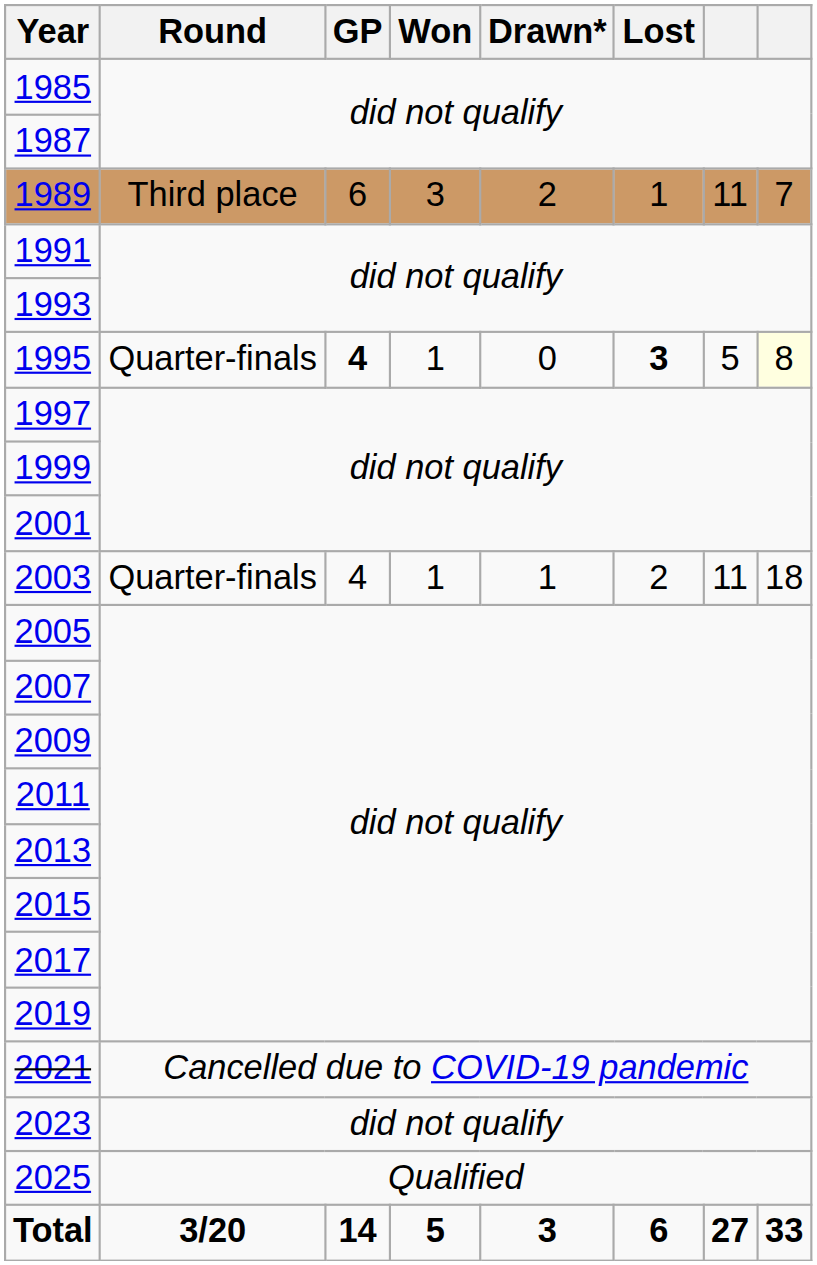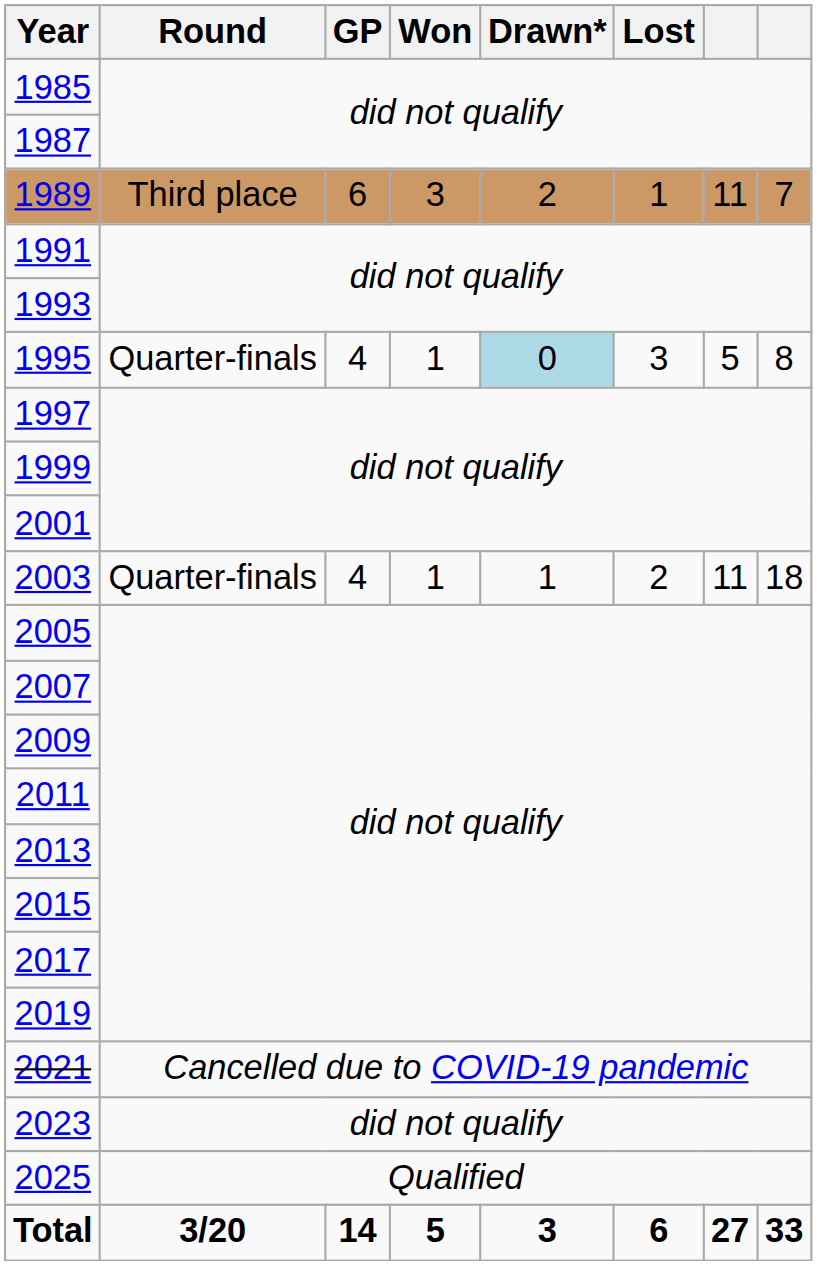(358, 359) bold -> (358, 359) normal
(547, 359) no background -> (547, 359) lightblue background
(659, 359) bold -> (659, 359) normal
(784, 359) lightyellow background -> (784, 359) no background
